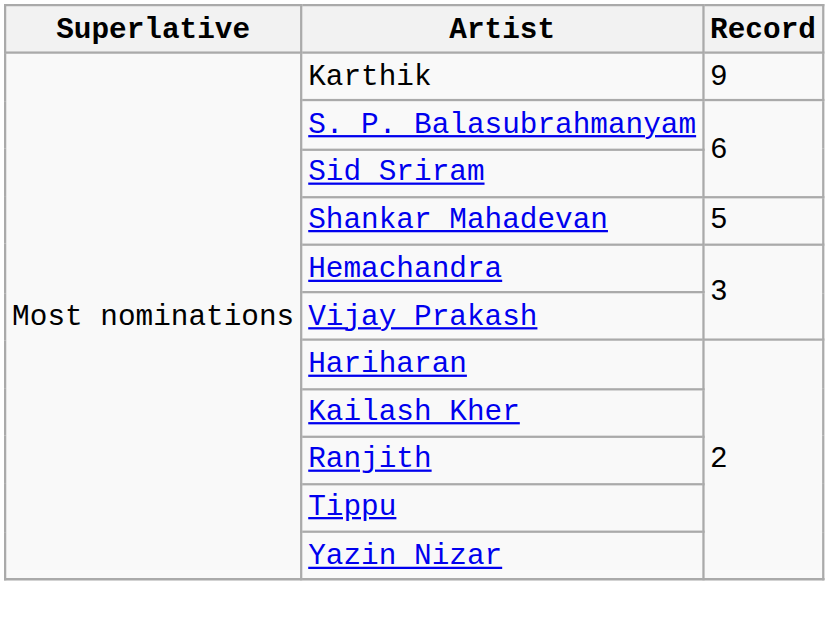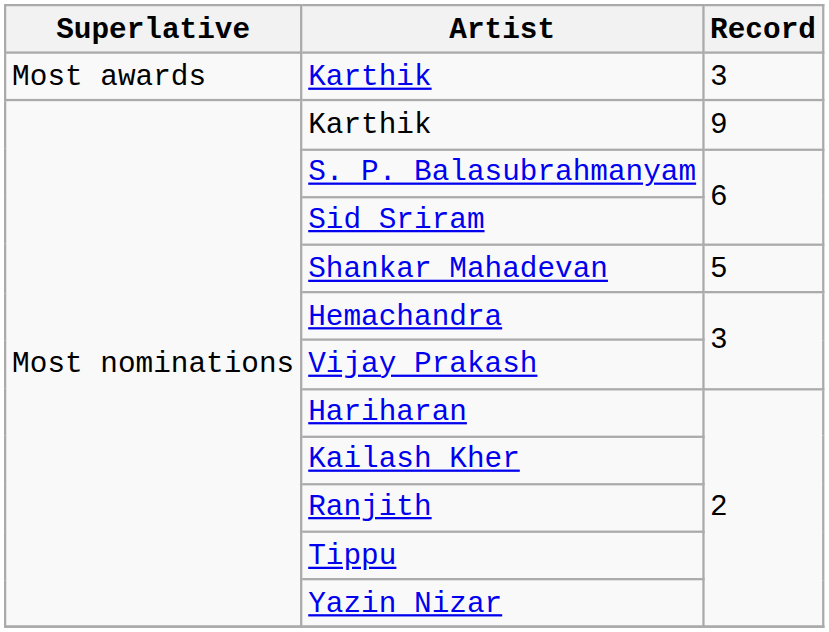+ row: (370, 77)
